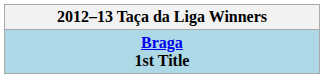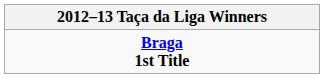(162, 51) lightblue background -> (162, 51) no background
